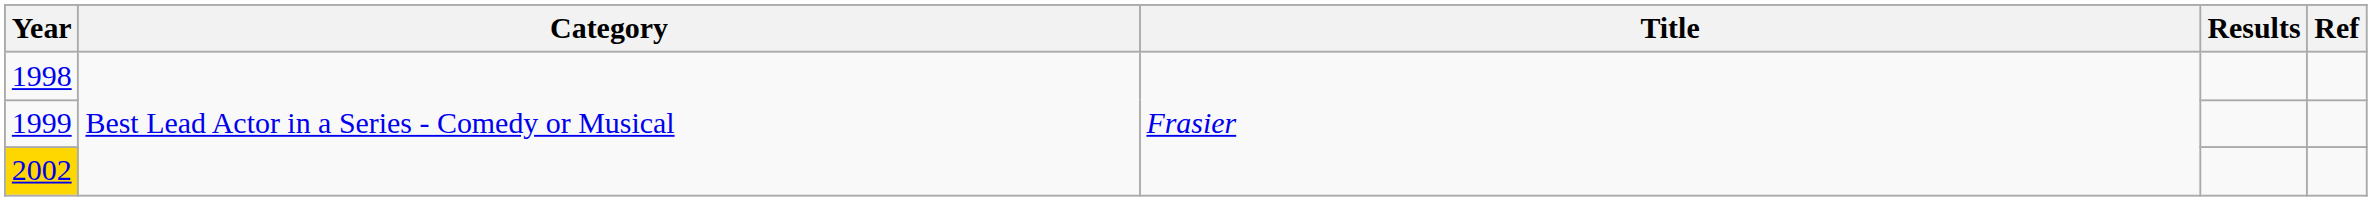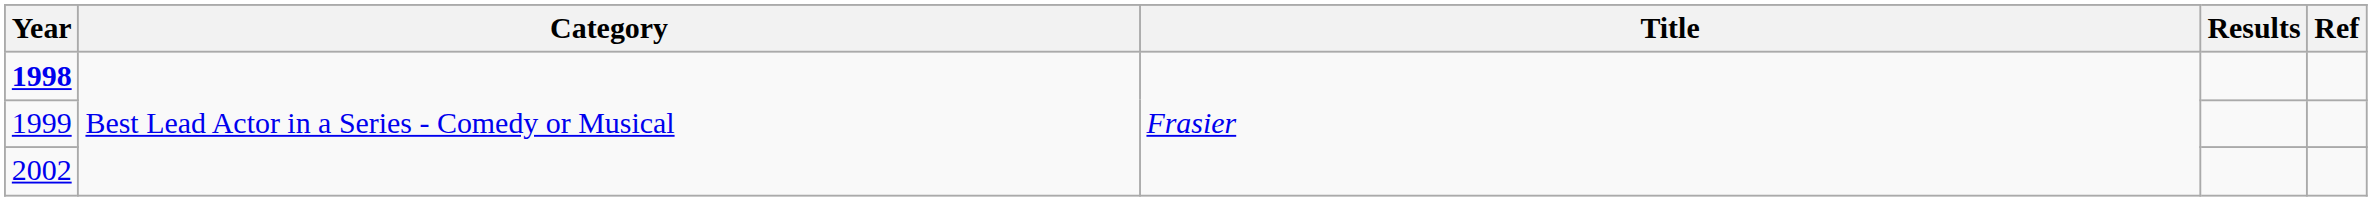(42, 75) normal -> (42, 75) bold
(42, 170) gold background -> (42, 170) no background
